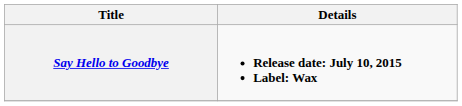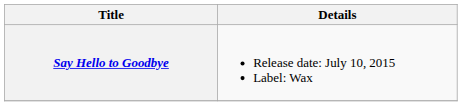(337, 70) bold -> (337, 70) normal
